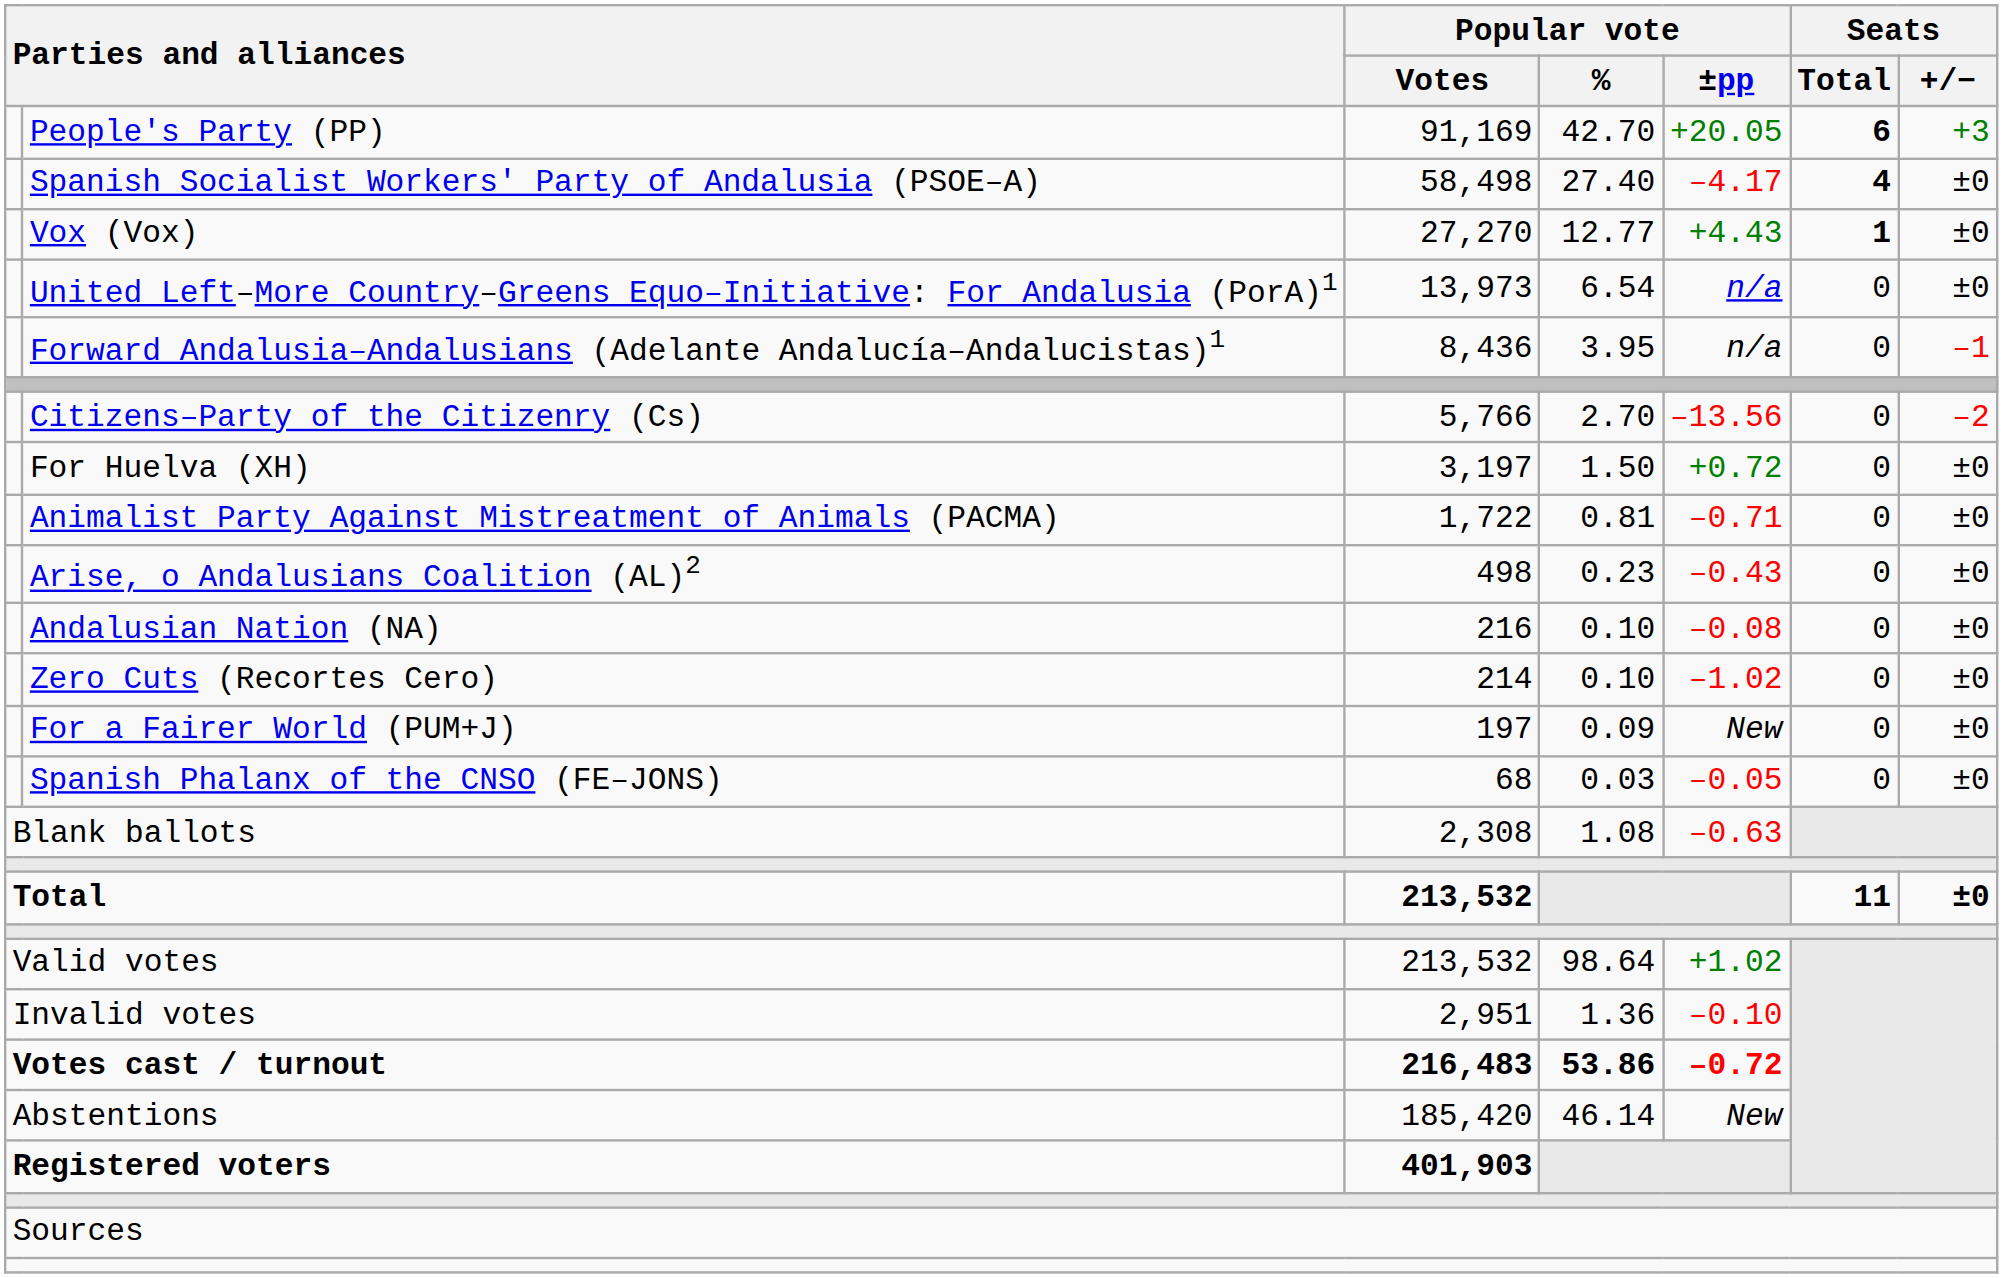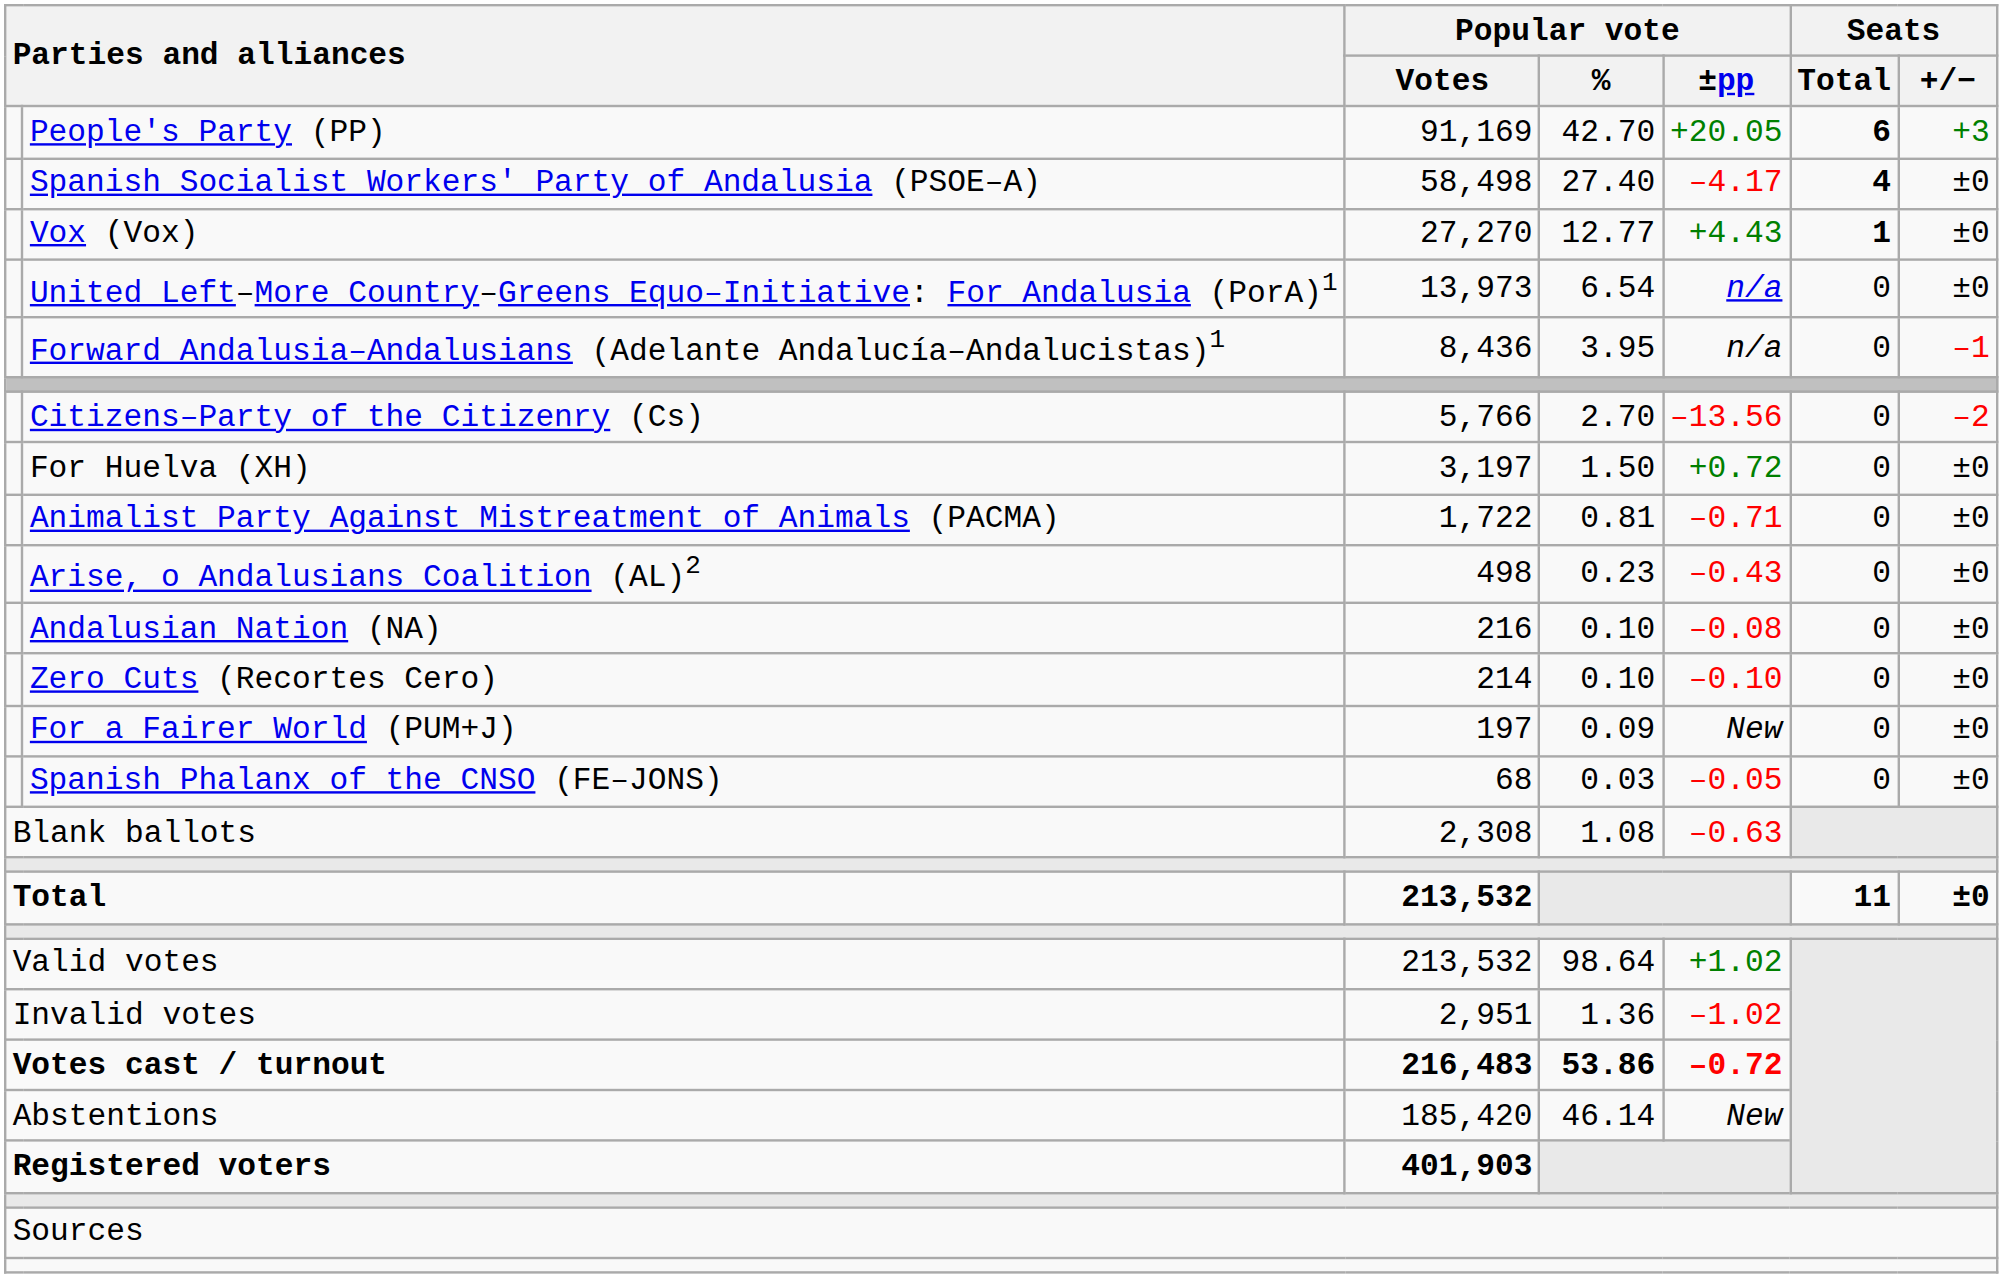(1736, 680) –1.02 -> (1736, 680) –0.10
(1736, 1014) –0.10 -> (1736, 1014) –1.02
